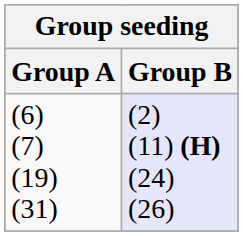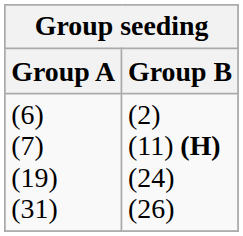(174, 161) lavender background -> (174, 161) no background
